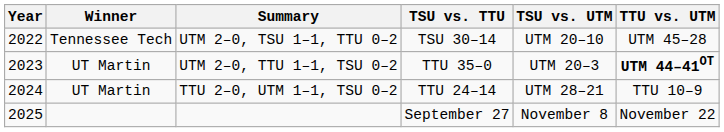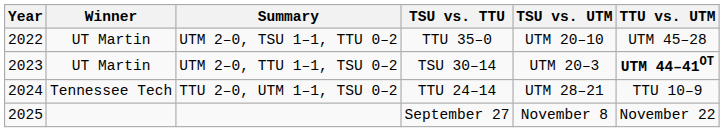(111, 40) Tennessee Tech -> (111, 40) UT Martin
(457, 40) TSU 30–14 -> (457, 40) TTU 35–0
(457, 66) TTU 35–0 -> (457, 66) TSU 30–14
(111, 91) UT Martin -> (111, 91) Tennessee Tech
